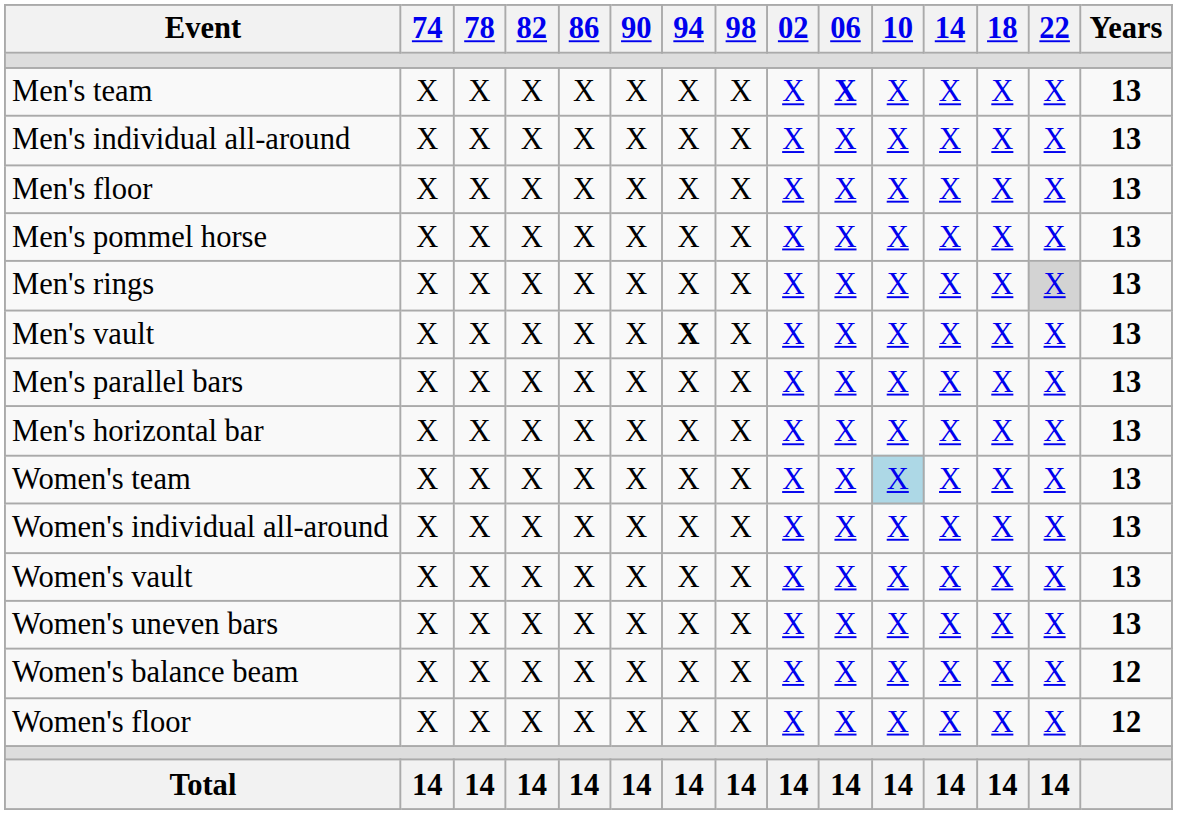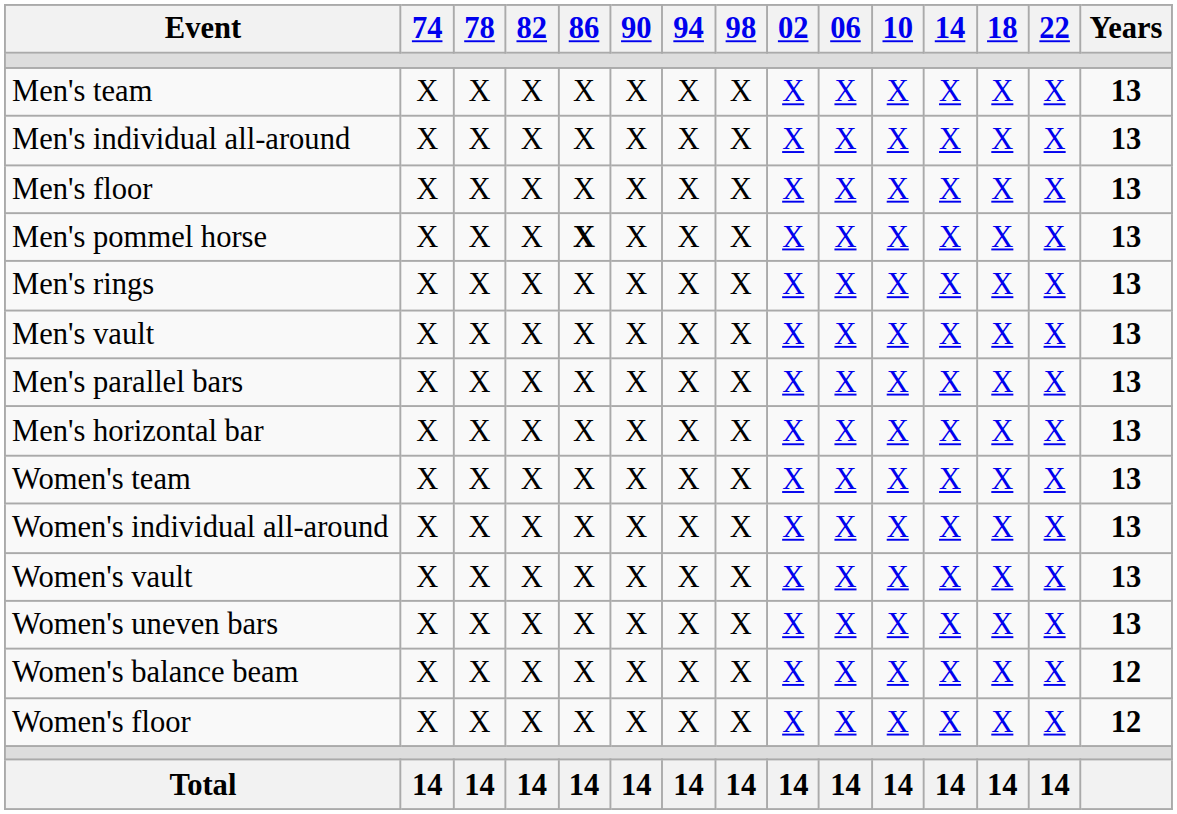(845, 91) bold -> (845, 91) normal
(584, 236) normal -> (584, 236) bold
(1055, 285) lightgrey background -> (1055, 285) no background
(689, 333) bold -> (689, 333) normal
(898, 479) lightblue background -> (898, 479) no background
